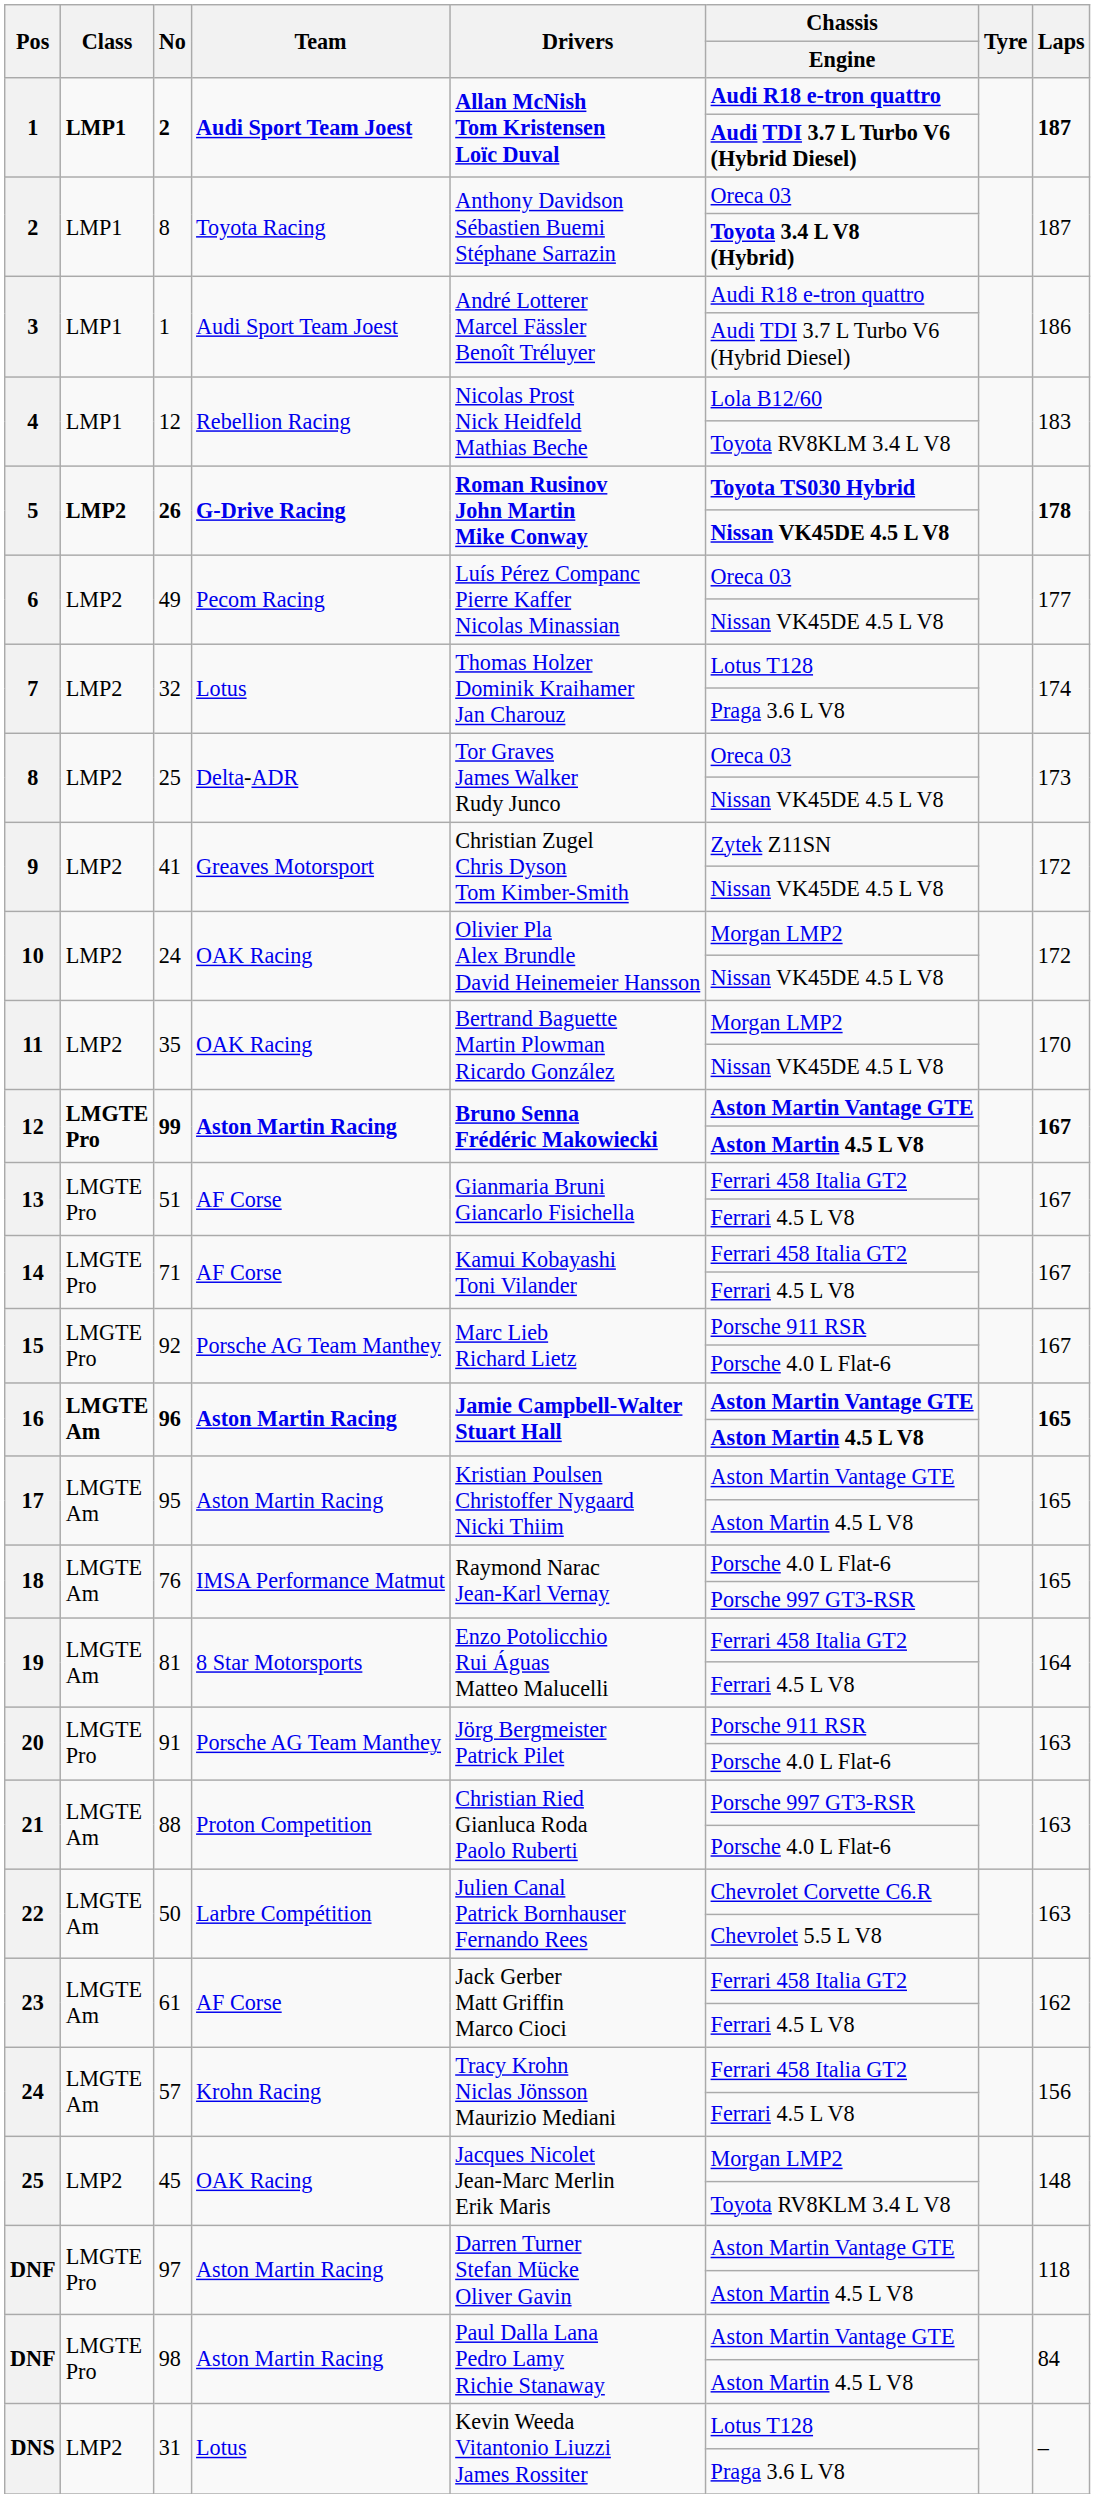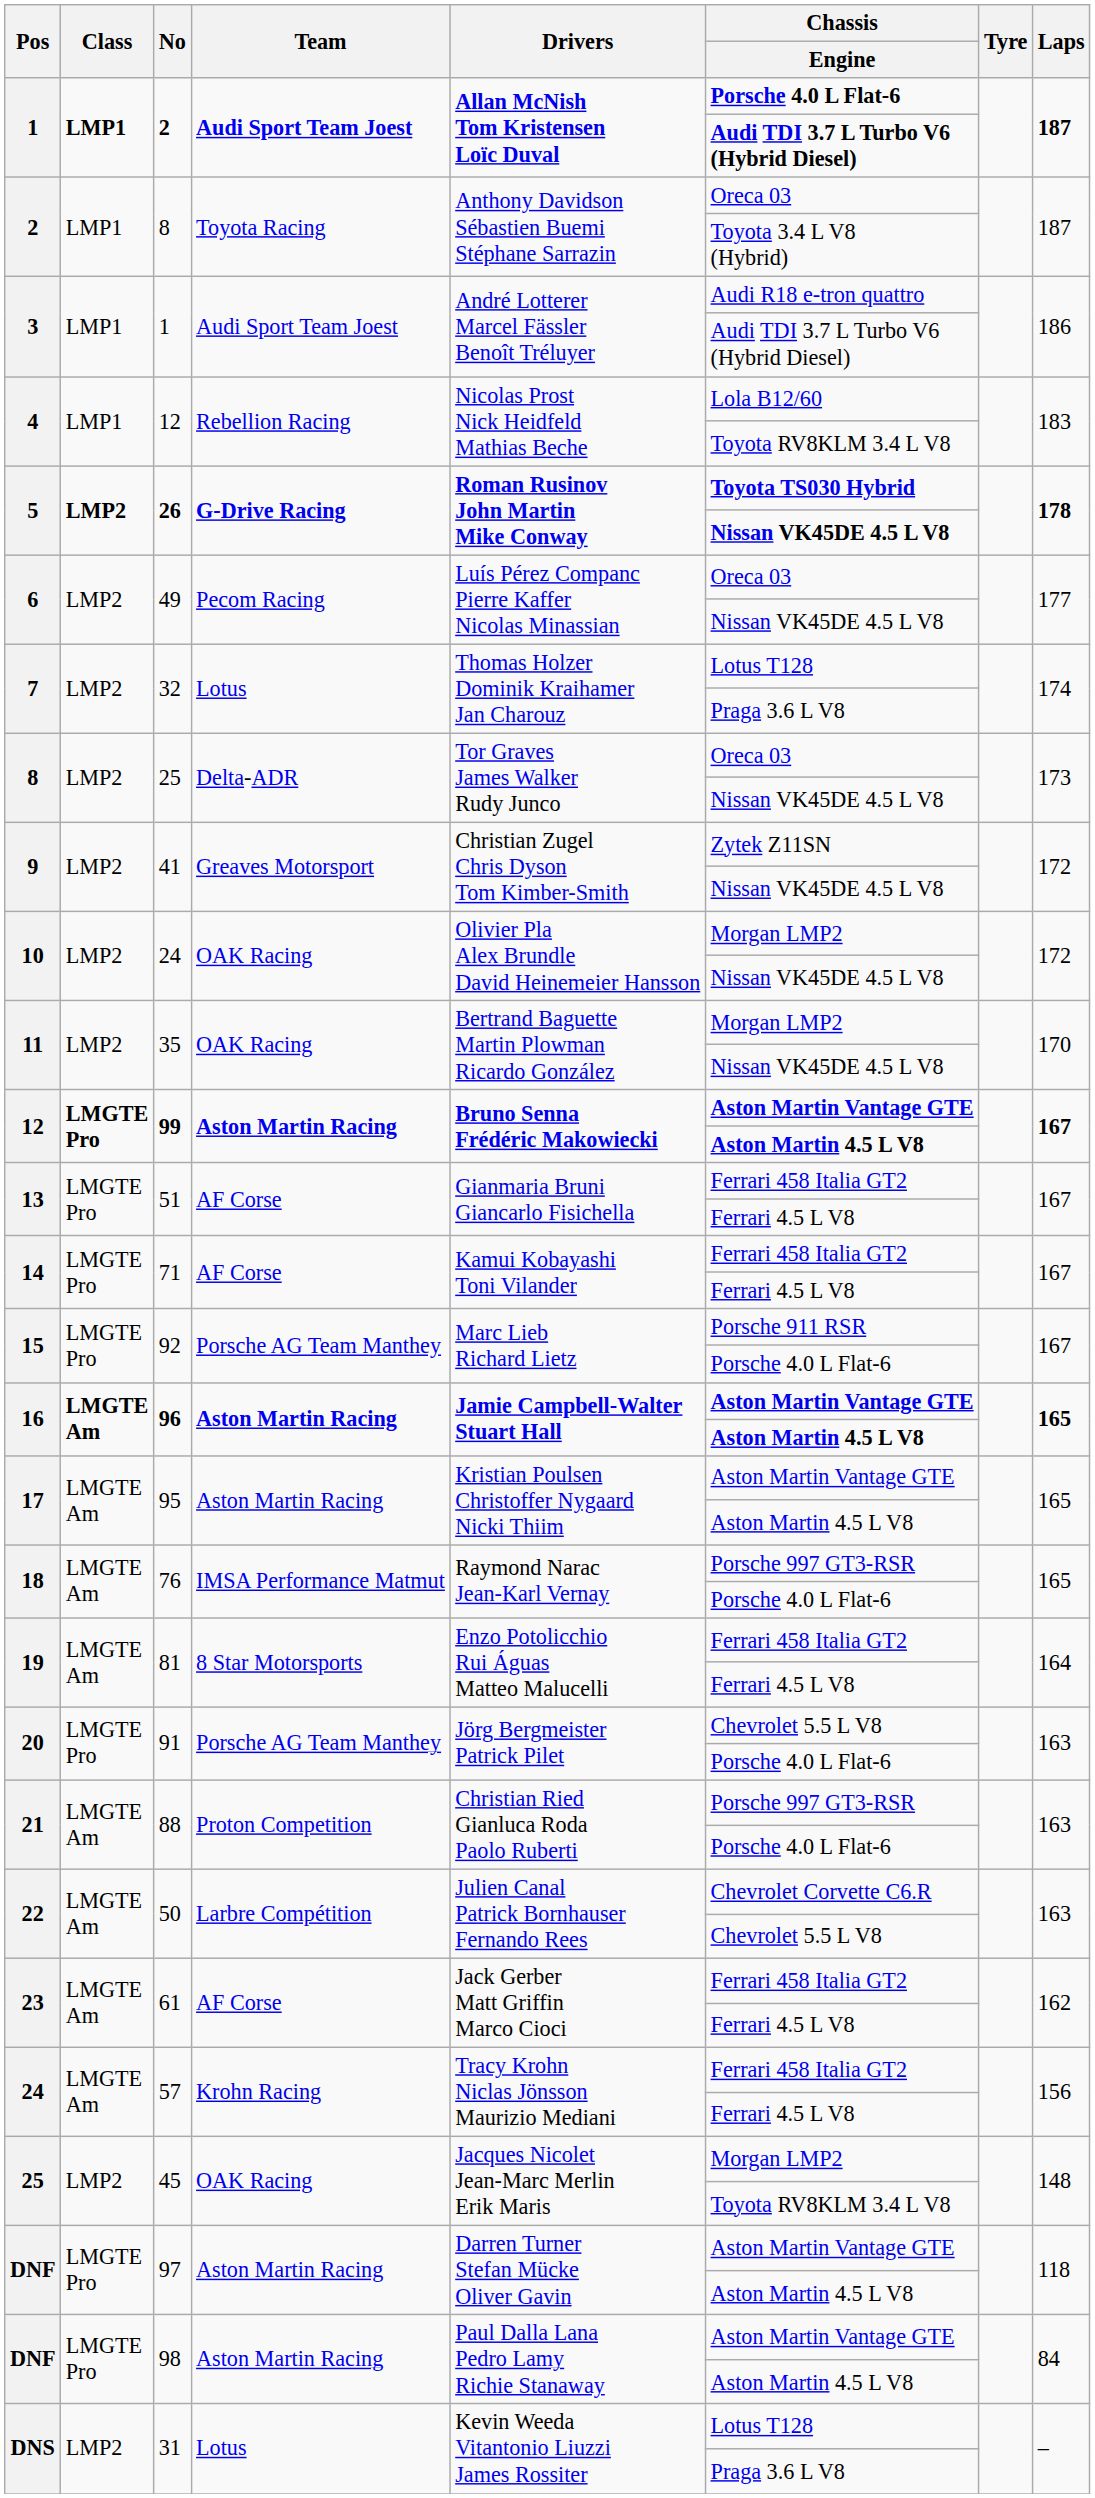(826, 96) Audi R18 e-tron quattro -> (805, 96) Porsche 4.0 L Flat-6
(785, 245) bold -> (783, 245) normal
(801, 1562) Porsche 4.0 L Flat-6 -> (813, 1562) Porsche 997 GT3-RSR
(813, 1599) Porsche 997 GT3-RSR -> (801, 1599) Porsche 4.0 L Flat-6
(788, 1725) Porsche 911 RSR -> (796, 1725) Chevrolet 5.5 L V8
